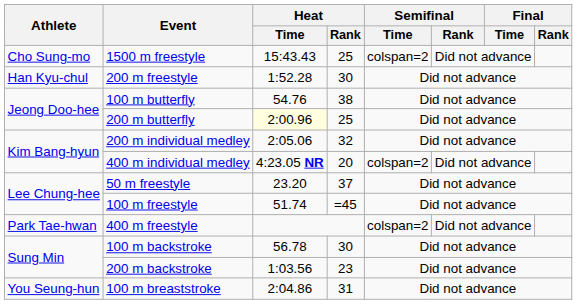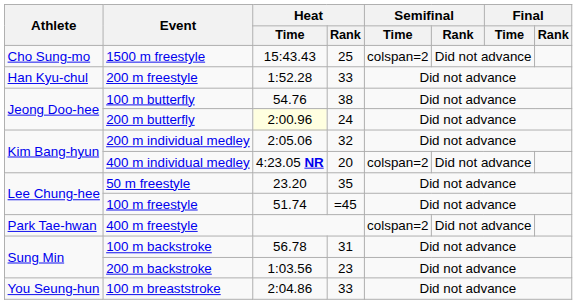(345, 78) 30 -> (345, 78) 33
(345, 120) 25 -> (345, 120) 24
(345, 184) 37 -> (345, 184) 35
(345, 247) 30 -> (345, 247) 31
(345, 289) 31 -> (345, 289) 33
